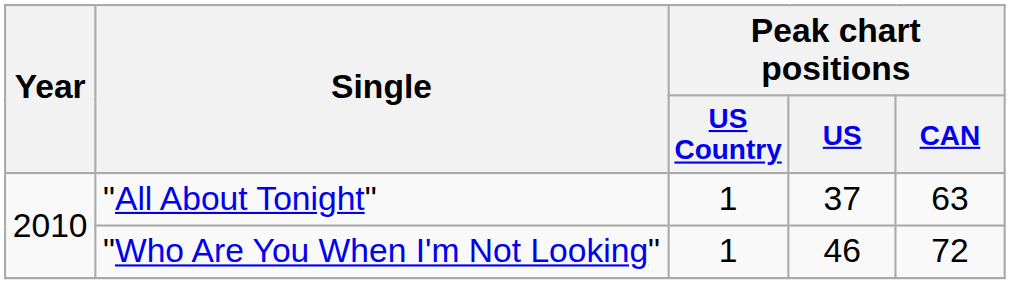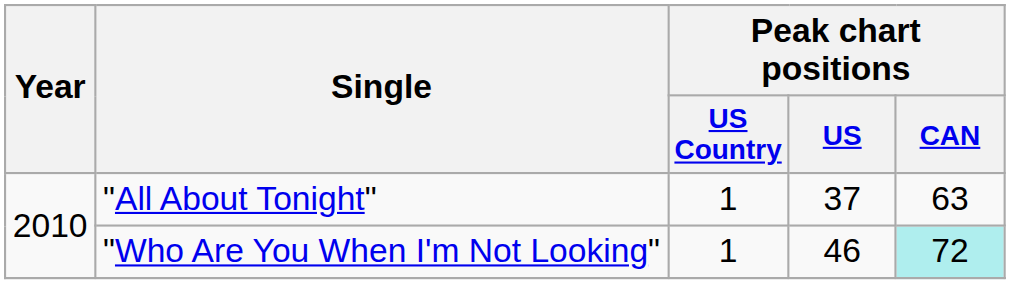(950, 251) no background -> (950, 251) paleturquoise background
